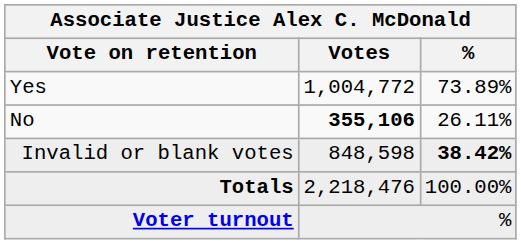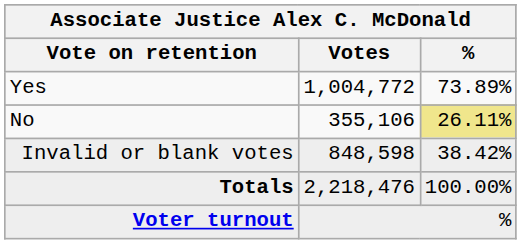(372, 122) bold -> (372, 122) normal
(474, 122) no background -> (474, 122) khaki background
(474, 155) bold -> (474, 155) normal
